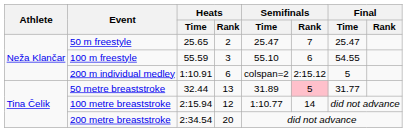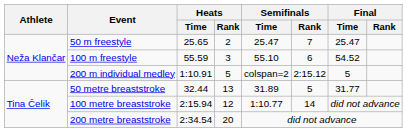(347, 58) 54.55 -> (347, 58) 54.52
(228, 73) 6 -> (228, 73) 5
(310, 89) pink background -> (310, 89) no background
